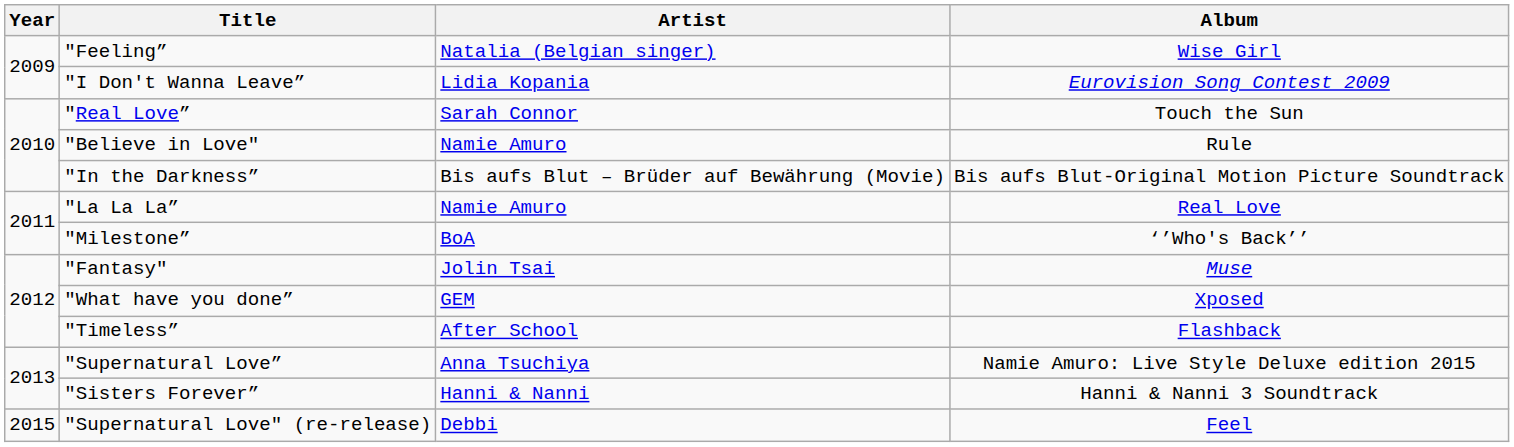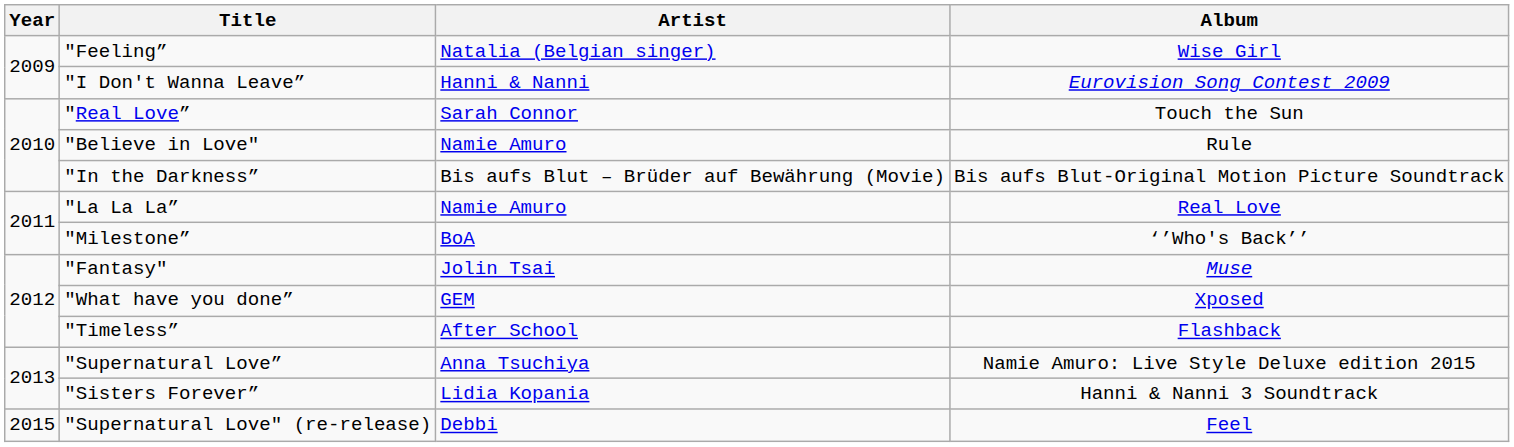(515, 83) Lidia Kopania -> (515, 83) Hanni & Nanni
(515, 394) Hanni & Nanni -> (515, 394) Lidia Kopania
